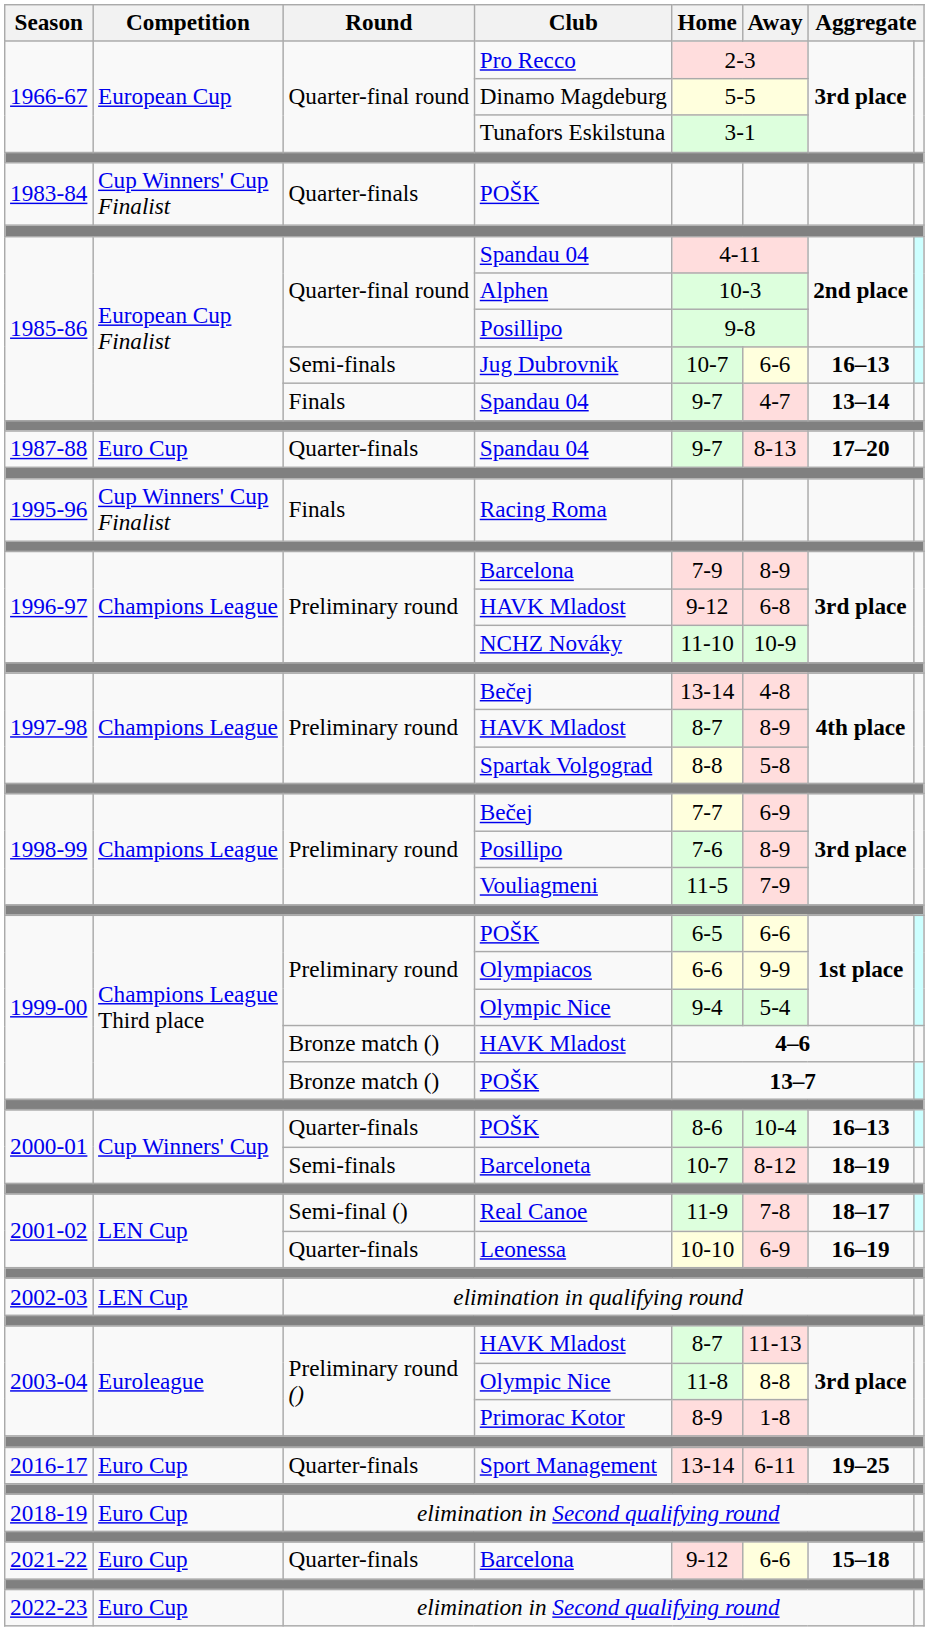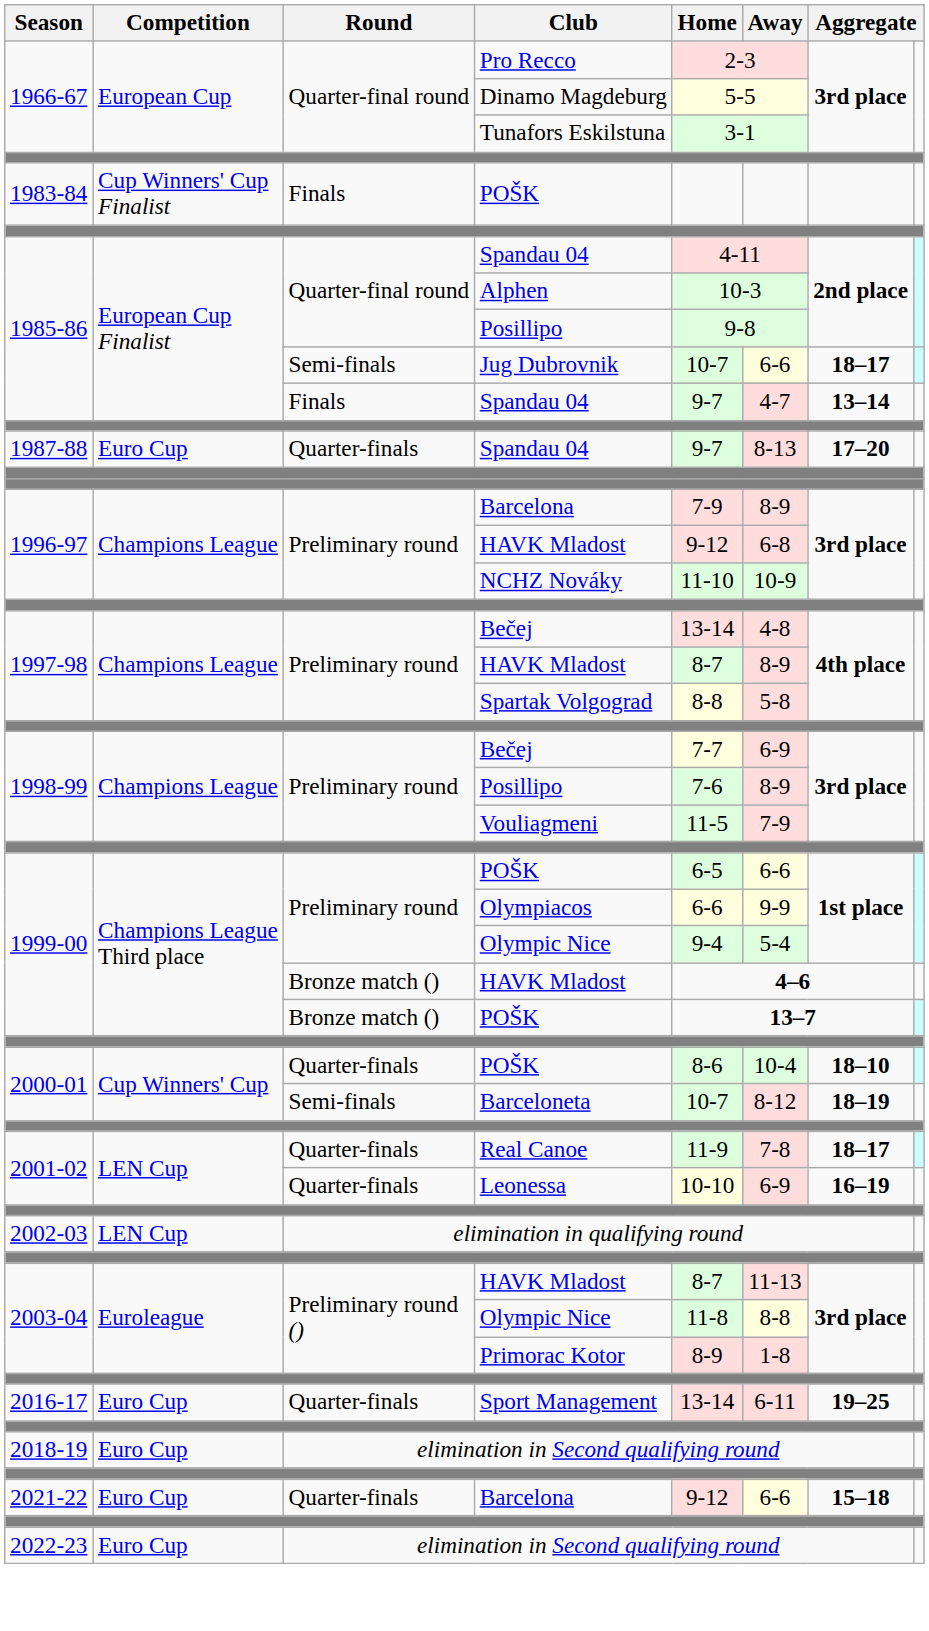(353, 193) Quarter-finals -> (317, 193) Finals
(861, 364) 16–13 -> (861, 364) 18–17
- row: (49, 509)
(861, 1127) 16–13 -> (861, 1065) 18–10
(348, 1212) Semi-final () -> (353, 1149) Quarter-finals
